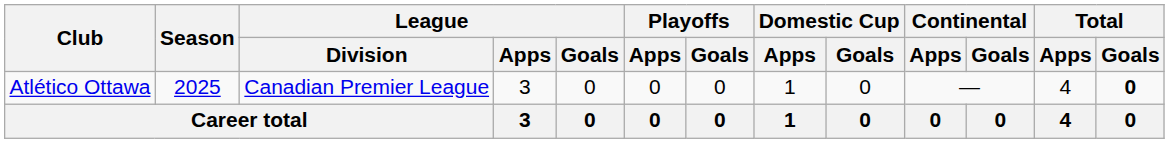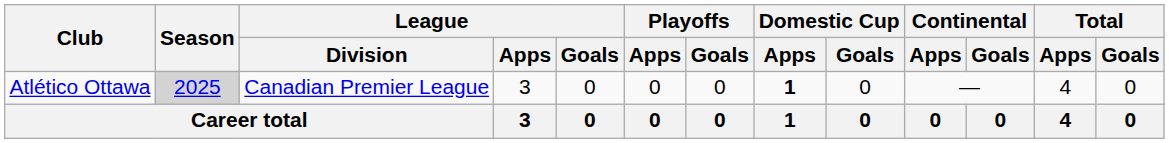(197, 87) no background -> (197, 87) lightgrey background
(790, 87) normal -> (790, 87) bold
(1130, 87) bold -> (1130, 87) normal
